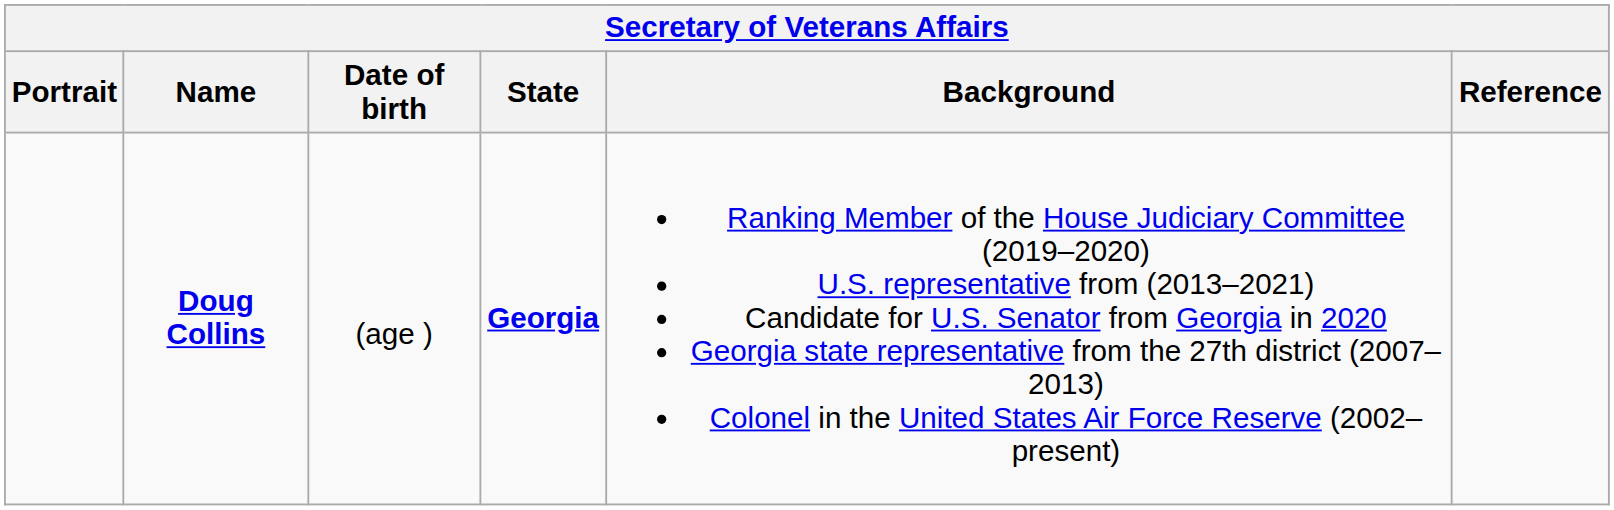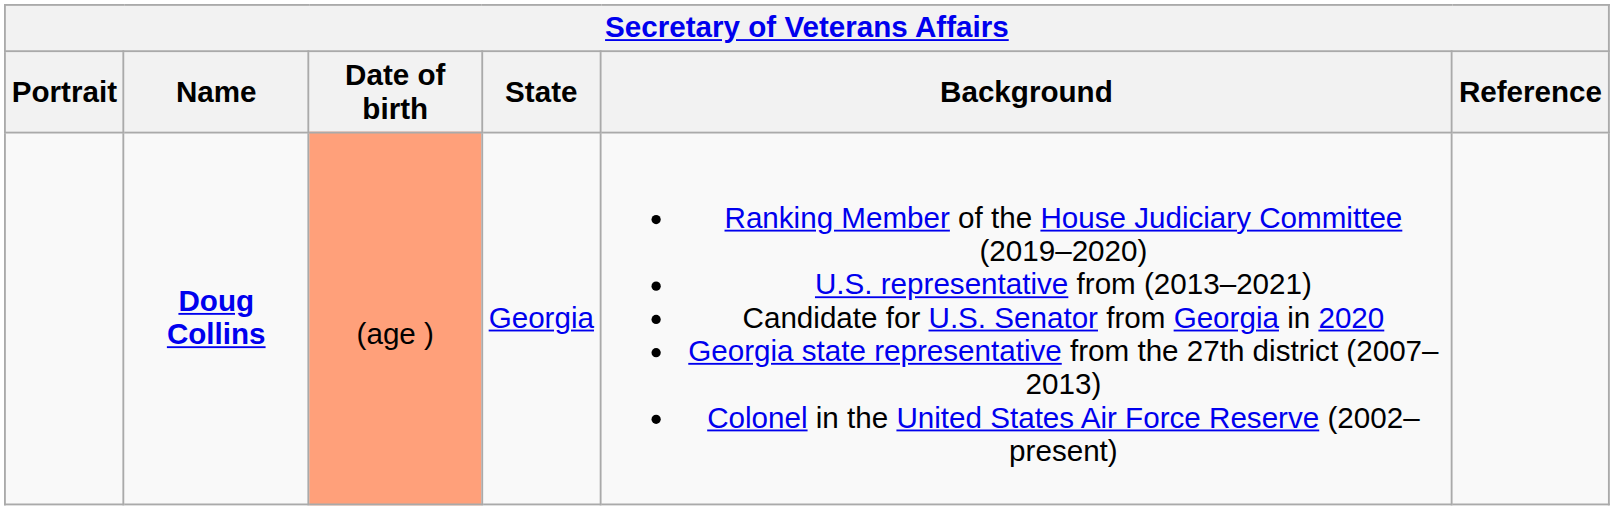(394, 334) no background -> (395, 334) lightsalmon background
(543, 317) bold -> (541, 317) normal
